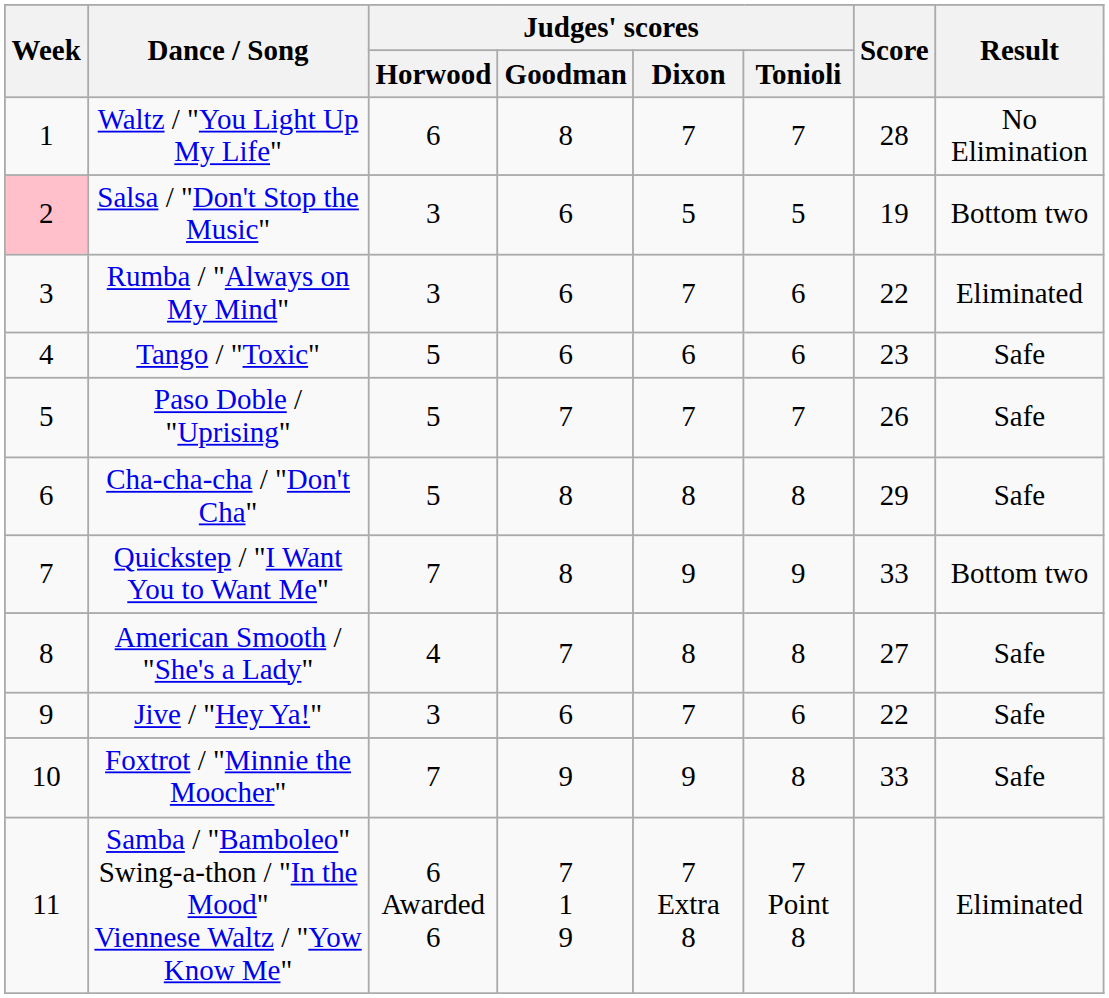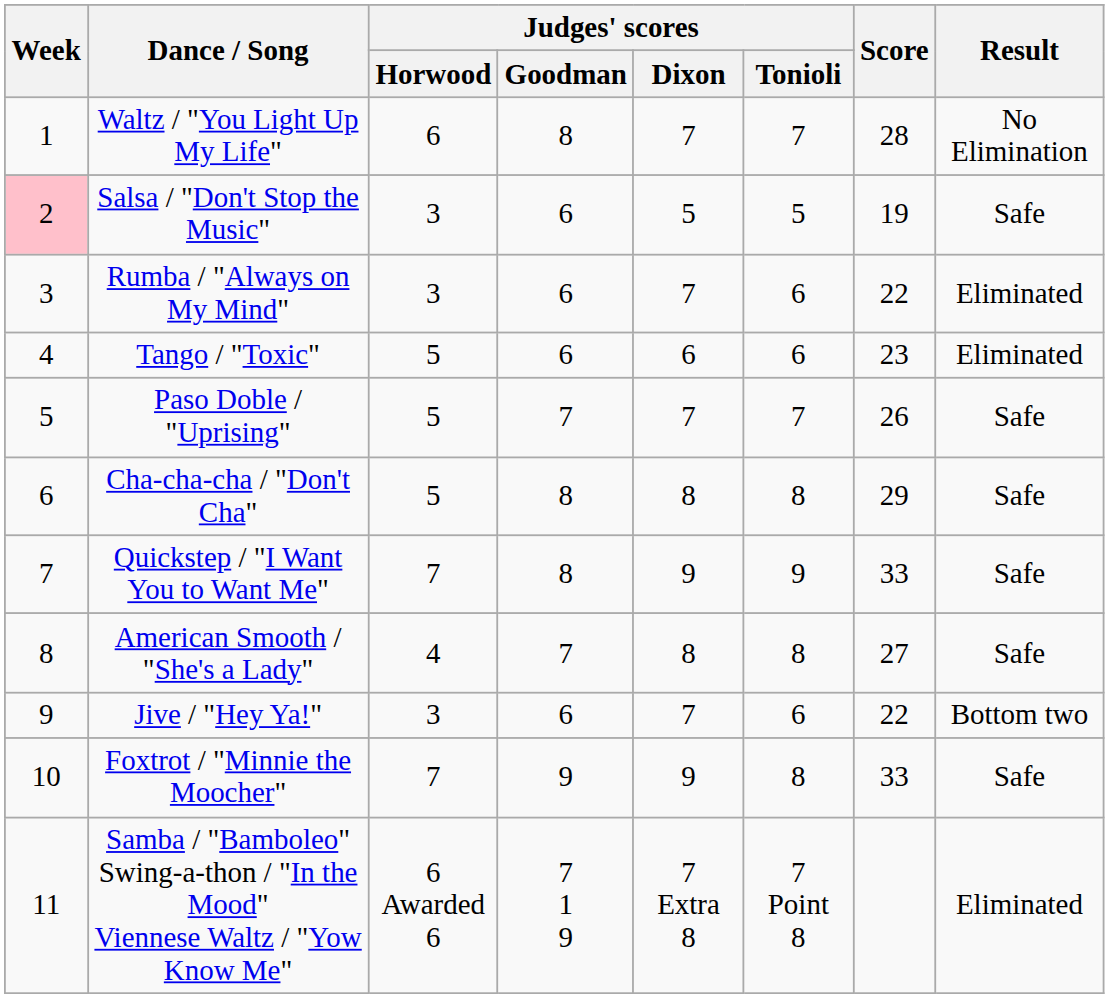(1019, 214) Bottom two -> (1019, 214) Safe
(1019, 354) Safe -> (1019, 354) Eliminated
(1019, 574) Bottom two -> (1019, 574) Safe
(1019, 714) Safe -> (1019, 714) Bottom two
